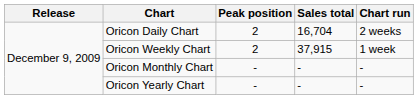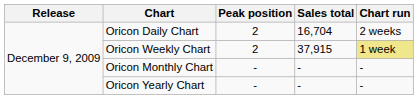(377, 49) no background -> (377, 49) khaki background
